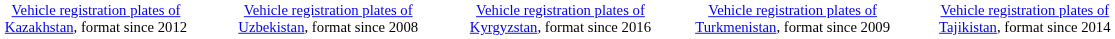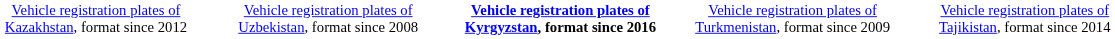(560, 19) normal -> (560, 19) bold
